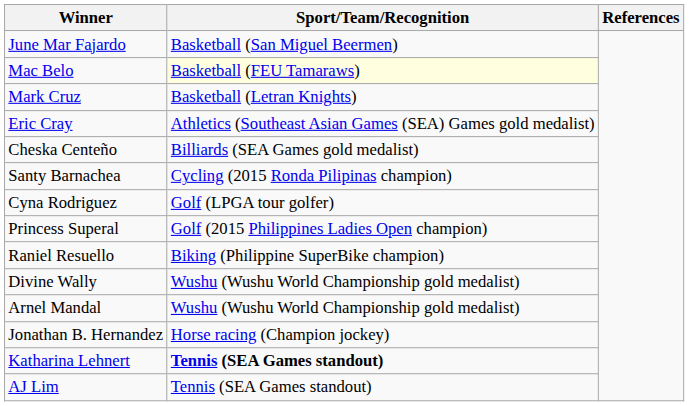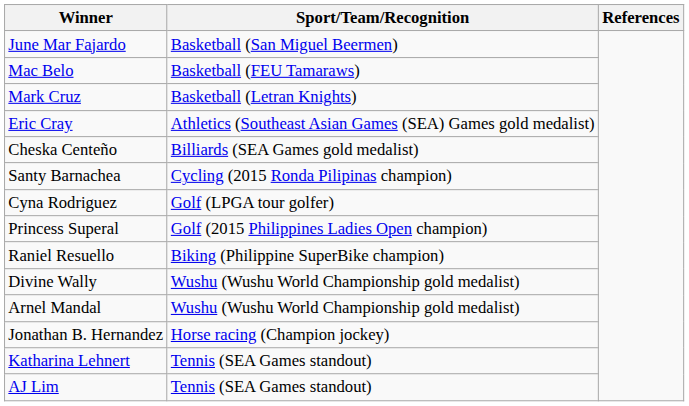(265, 70) lightyellow background -> (265, 70) no background
(277, 360) bold -> (271, 360) normal
